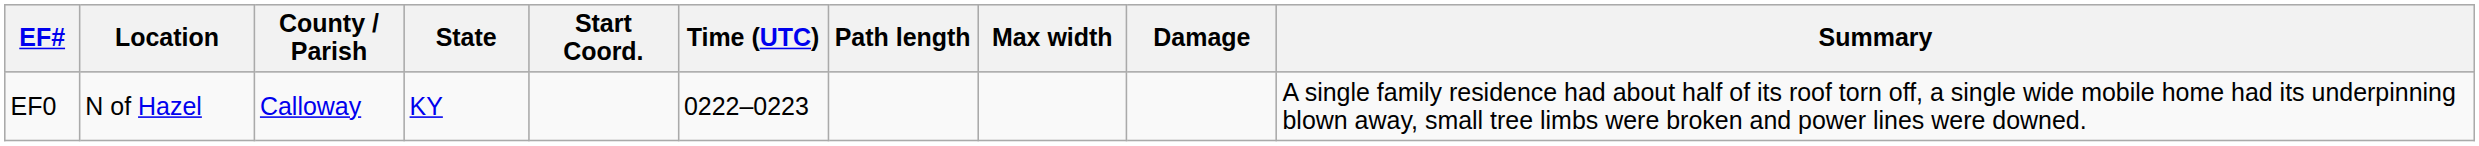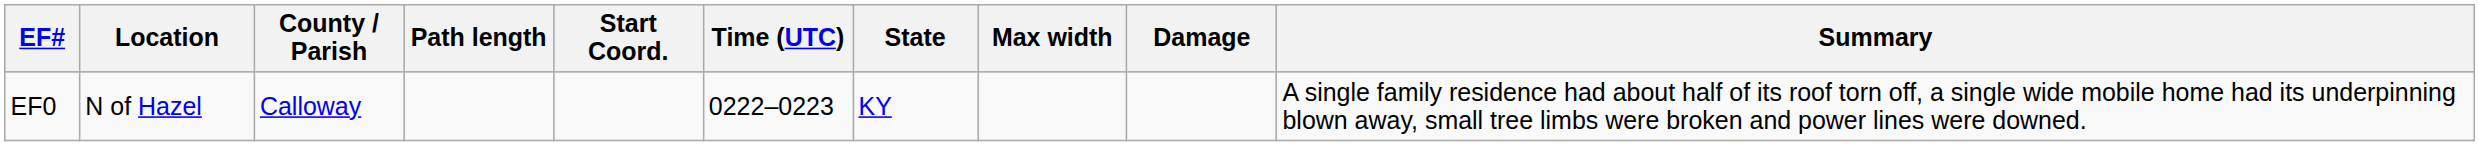columns swapped: (466, 38) <-> (903, 38)
